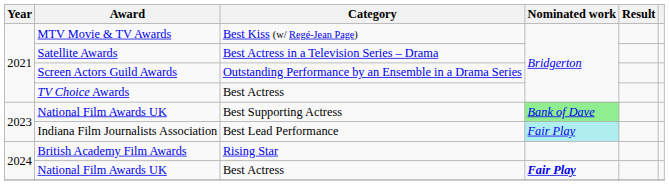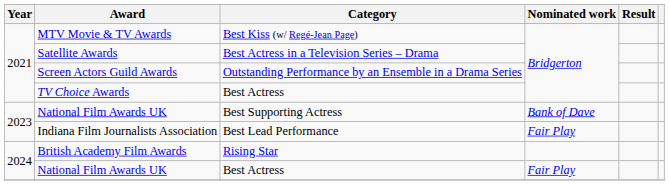(561, 111) lightgreen background -> (561, 111) no background
(551, 131) paleturquoise background -> (551, 131) no background
(552, 170) bold -> (551, 170) normal
